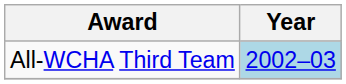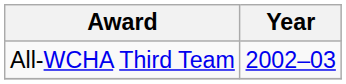(291, 59) lightblue background -> (291, 59) no background
